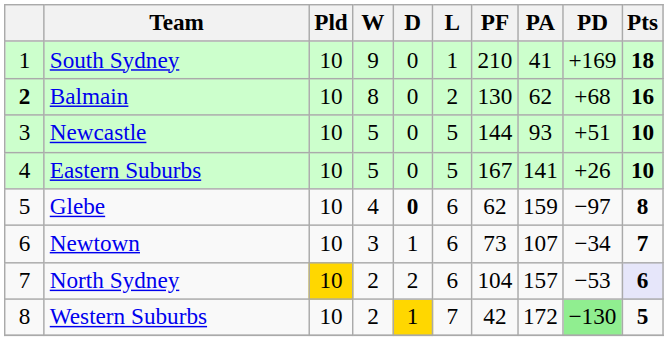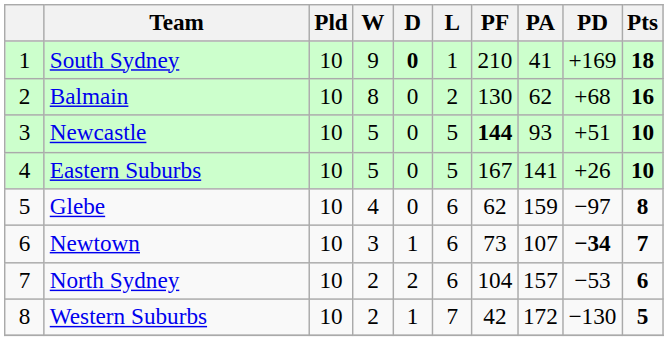(413, 59) normal -> (413, 59) bold
(25, 96) bold -> (25, 96) normal
(495, 133) normal -> (495, 133) bold
(413, 206) bold -> (413, 206) normal
(592, 243) normal -> (592, 243) bold
(331, 280) gold background -> (331, 280) no background
(643, 280) lavender background -> (643, 280) no background
(413, 317) gold background -> (413, 317) no background
(592, 317) lightgreen background -> (592, 317) no background
